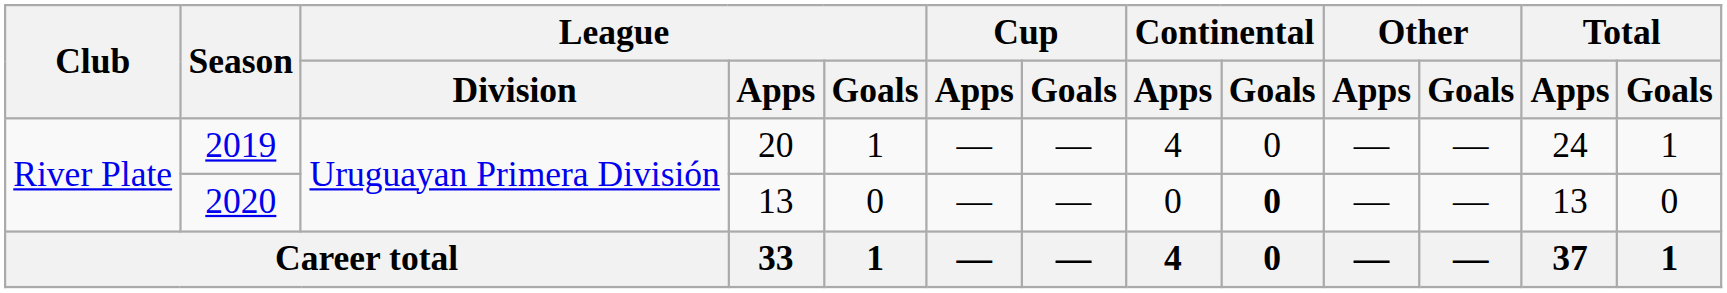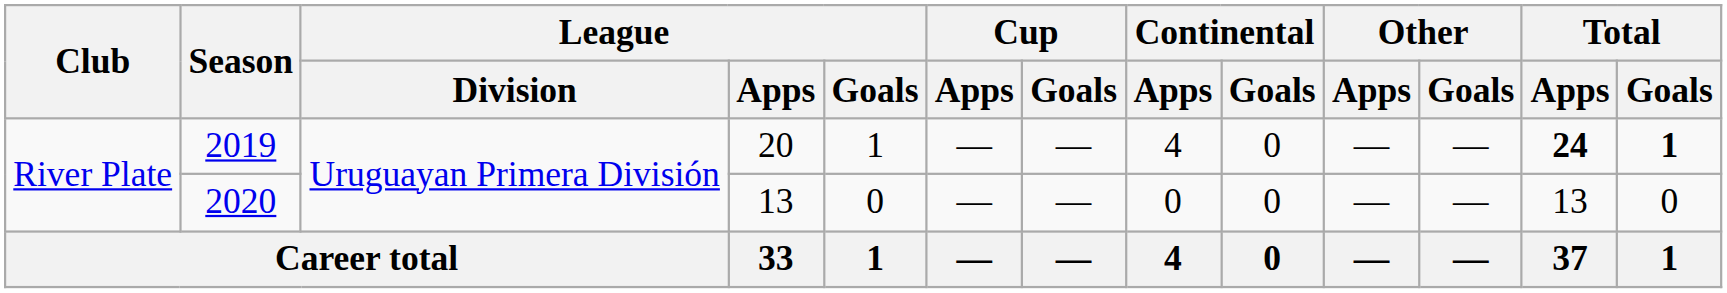(1570, 145) normal -> (1570, 145) bold
(1669, 145) normal -> (1669, 145) bold
(1272, 201) bold -> (1272, 201) normal
